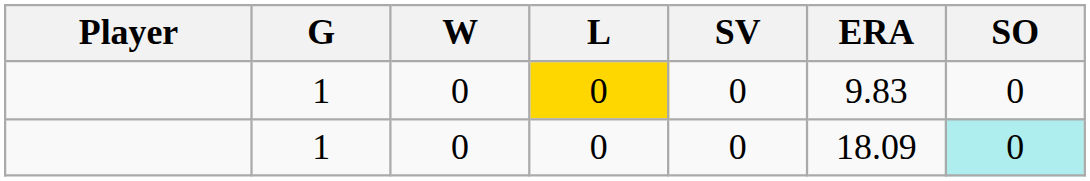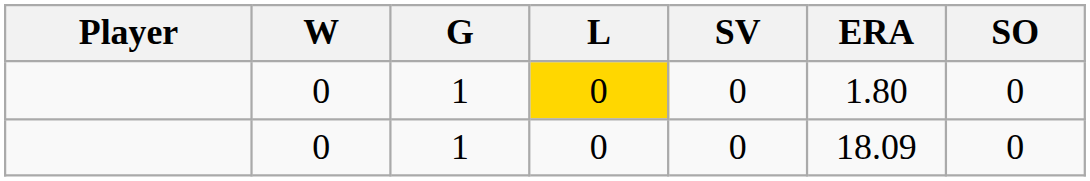columns swapped: (321, 32) <-> (460, 32)
(876, 89) 9.83 -> (876, 89) 1.80
(1015, 146) paleturquoise background -> (1015, 146) no background
